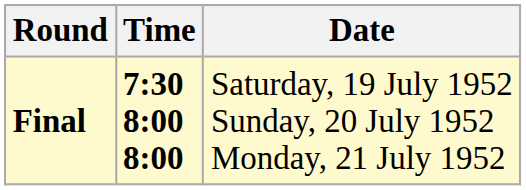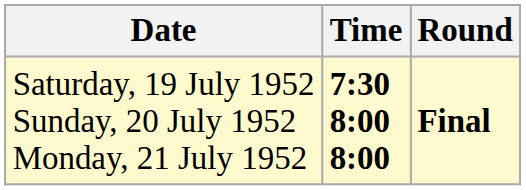columns swapped: (362, 30) <-> (60, 30)
